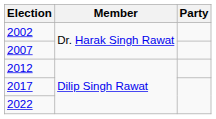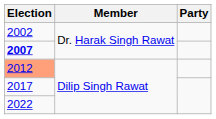(20, 50) normal -> (20, 50) bold
(20, 68) no background -> (20, 68) lightsalmon background
